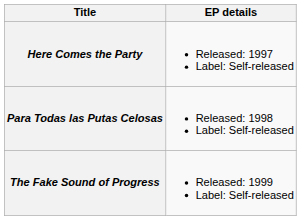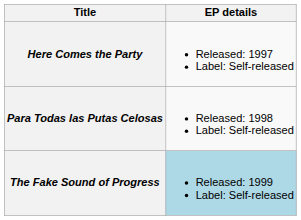(231, 189) no background -> (231, 189) lightblue background
